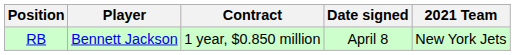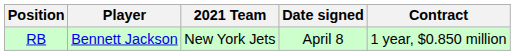columns swapped: (461, 15) <-> (252, 15)
